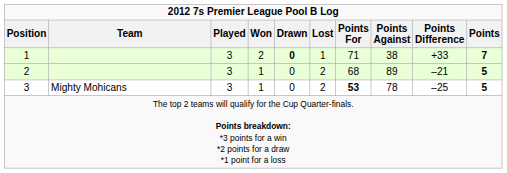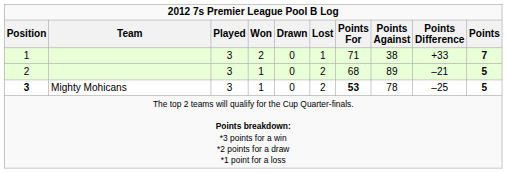(292, 55) bold -> (292, 55) normal
(27, 87) normal -> (27, 87) bold
